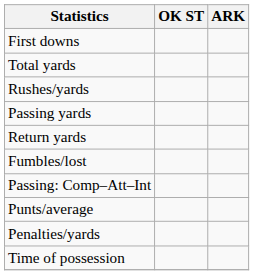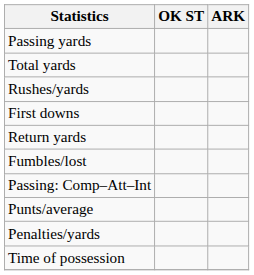rows swapped: (44, 40) <-> (50, 113)
